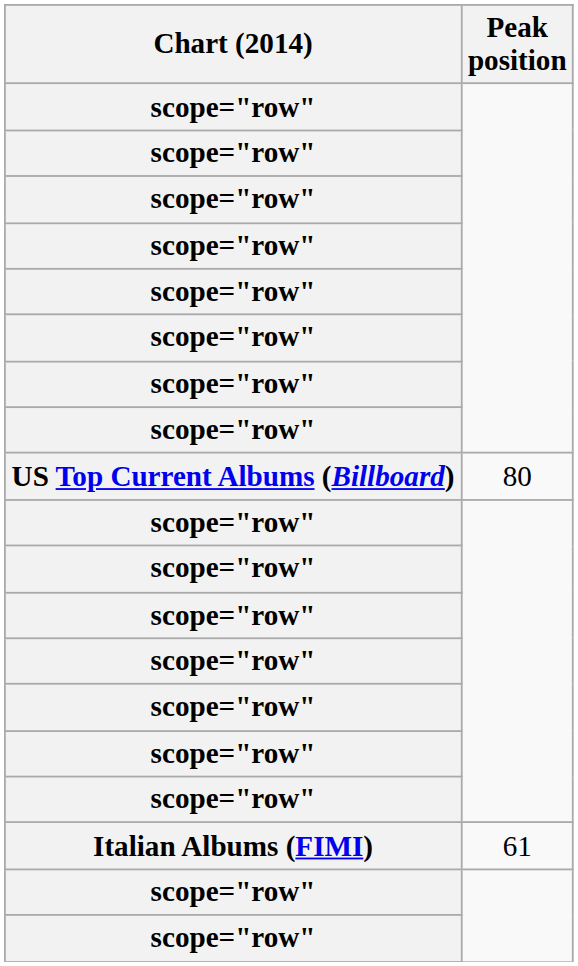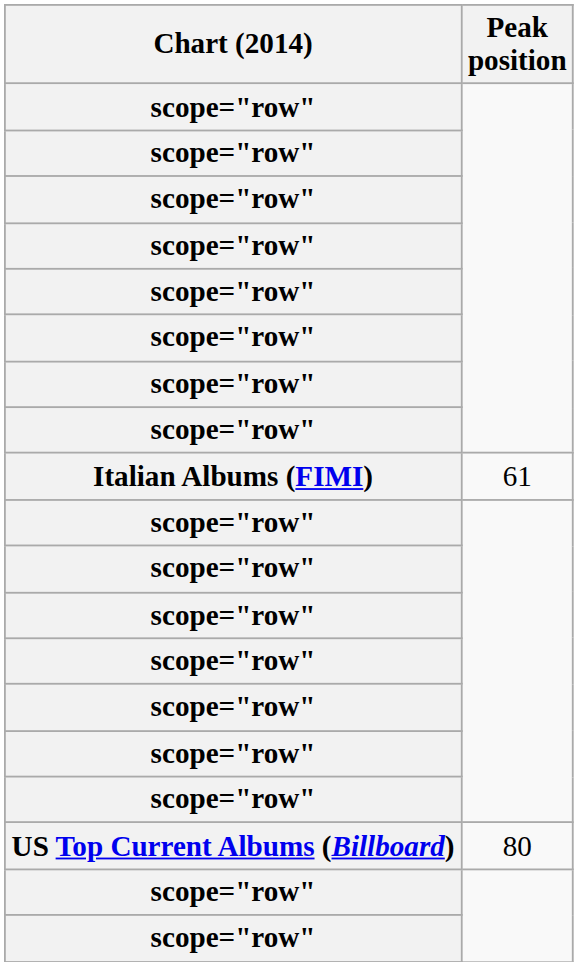rows swapped: (233, 845) <-> (233, 475)
